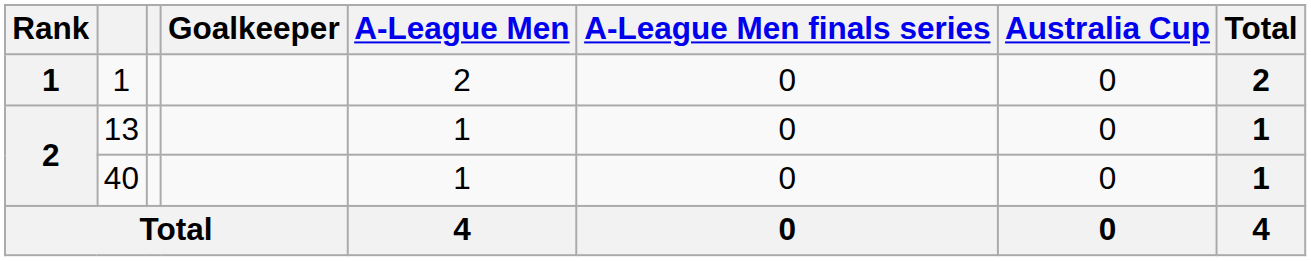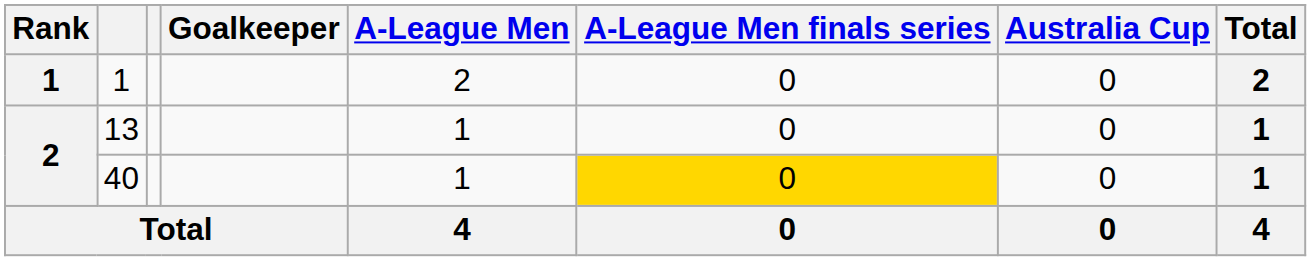(787, 179) no background -> (787, 179) gold background
